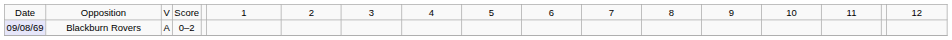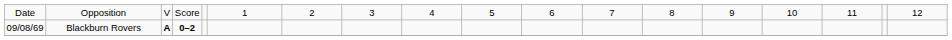(25, 28) lavender background -> (25, 28) no background
(167, 28) normal -> (167, 28) bold
(187, 28) normal -> (187, 28) bold
